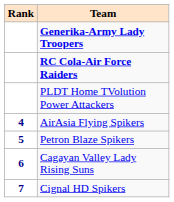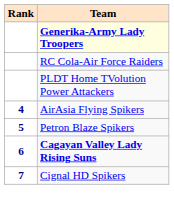(92, 37) no background -> (92, 37) lightyellow background
(86, 67) bold -> (102, 61) normal
(88, 164) normal -> (91, 151) bold
